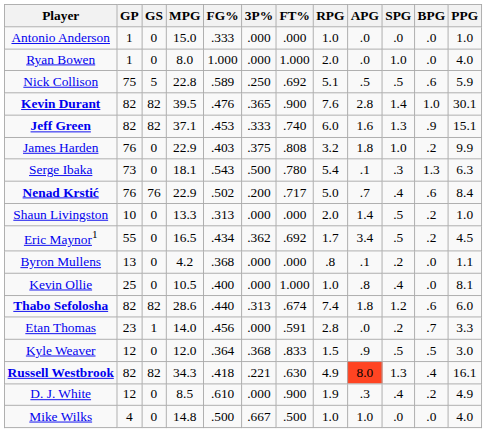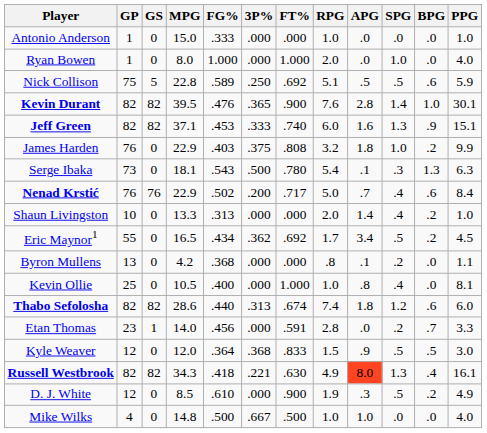(398, 214) .5 -> (398, 214) .4
(398, 394) .4 -> (398, 394) .5
